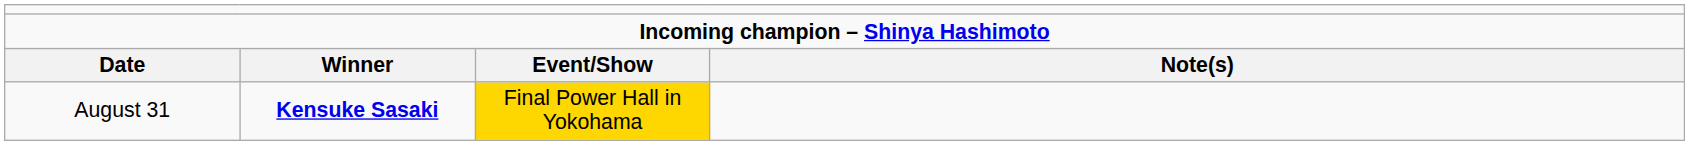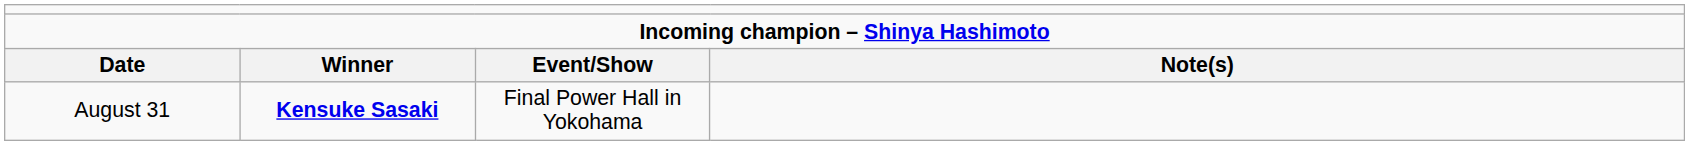(593, 110) gold background -> (593, 110) no background
